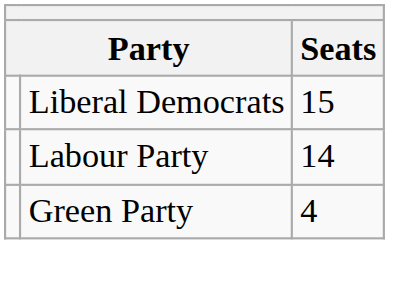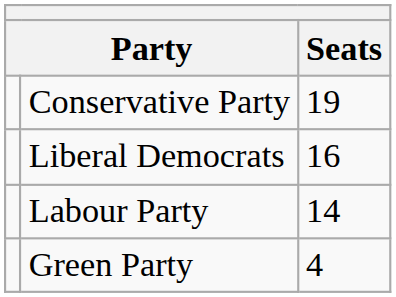+ row: (160, 101)
(317, 101) 15 -> (323, 156) 16
